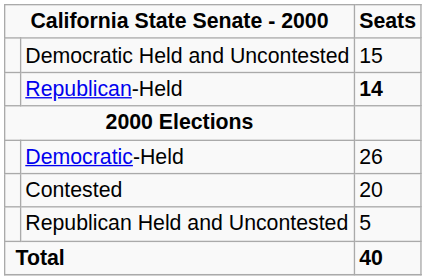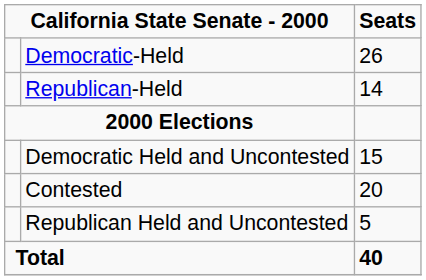rows swapped: (105, 156) <-> (187, 55)
(371, 88) bold -> (371, 88) normal
